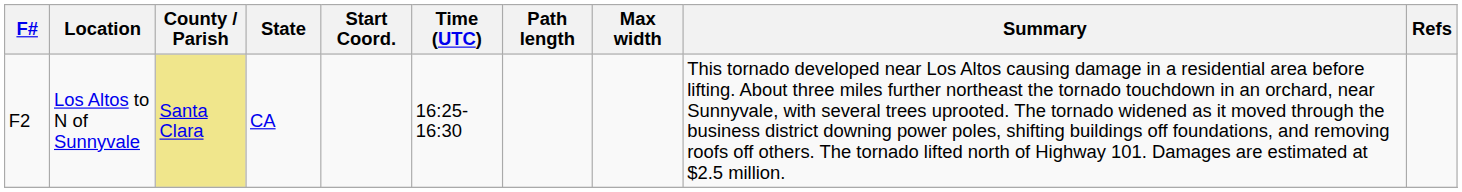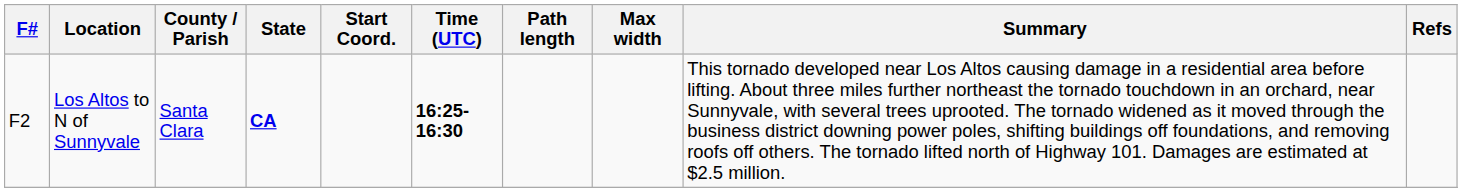(184, 120) khaki background -> (184, 120) no background
(263, 120) normal -> (263, 120) bold
(442, 120) normal -> (442, 120) bold
